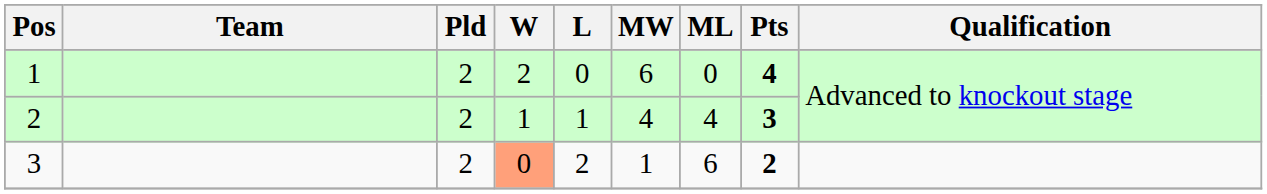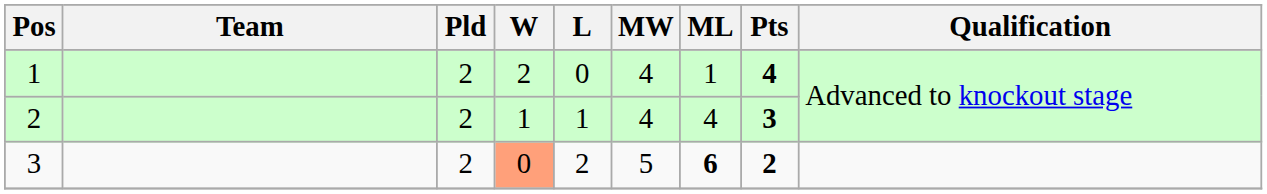(646, 73) 6 -> (646, 73) 4
(710, 73) 0 -> (710, 73) 1
(646, 164) 1 -> (646, 164) 5
(710, 164) normal -> (710, 164) bold
